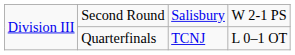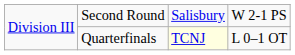(188, 38) no background -> (188, 38) lightyellow background
